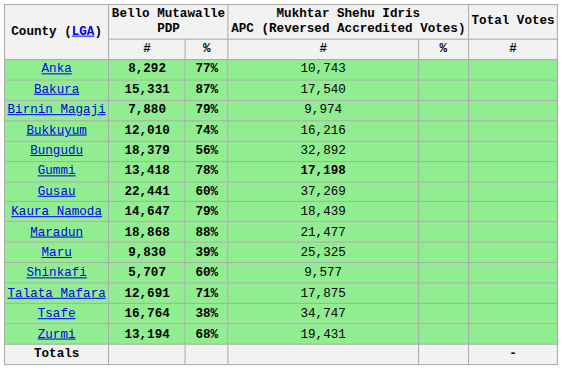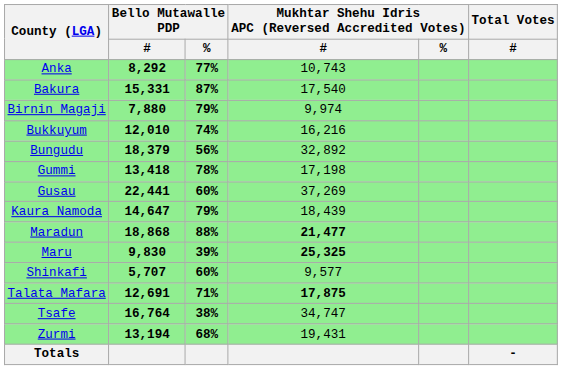(323, 172) bold -> (323, 172) normal
(323, 233) normal -> (323, 233) bold
(323, 253) normal -> (323, 253) bold
(323, 294) normal -> (323, 294) bold
